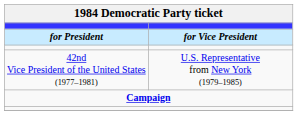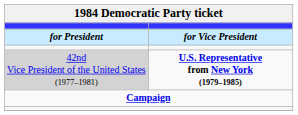(76, 70) no background -> (76, 70) lightgrey background
(220, 70) normal -> (220, 70) bold
